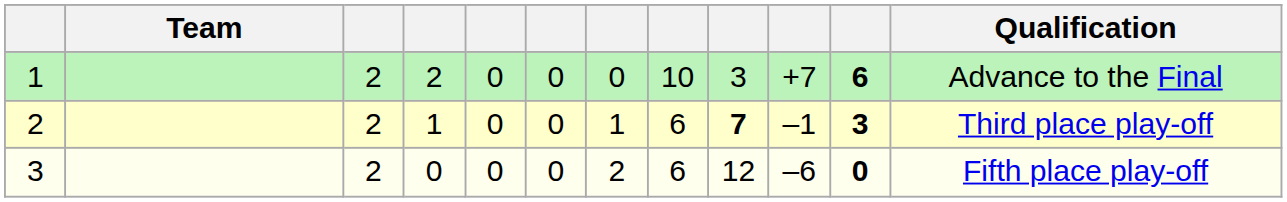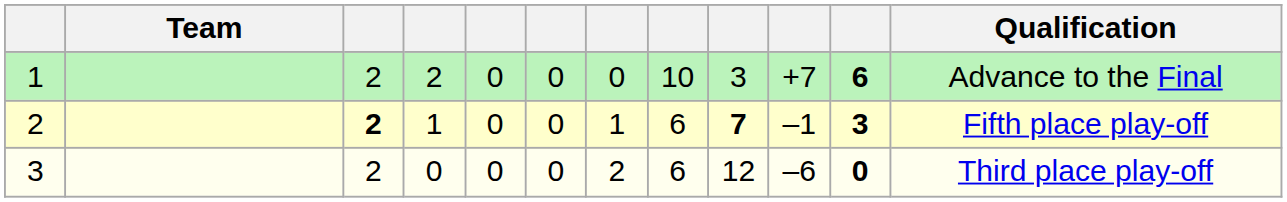(373, 123) normal -> (373, 123) bold
(1086, 123) Third place play-off -> (1086, 123) Fifth place play-off
(1086, 171) Fifth place play-off -> (1086, 171) Third place play-off
